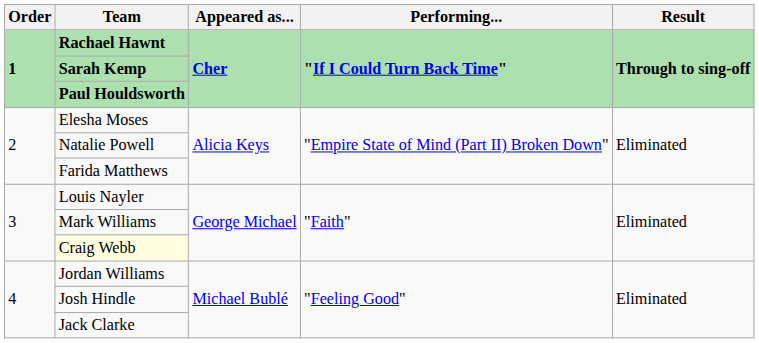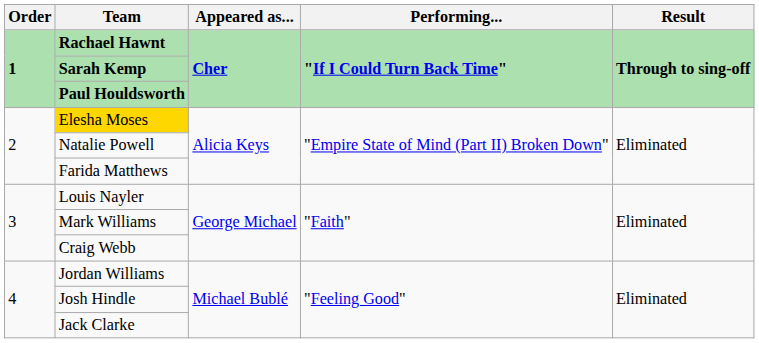(103, 119) no background -> (103, 119) gold background
(97, 247) lightyellow background -> (97, 247) no background
